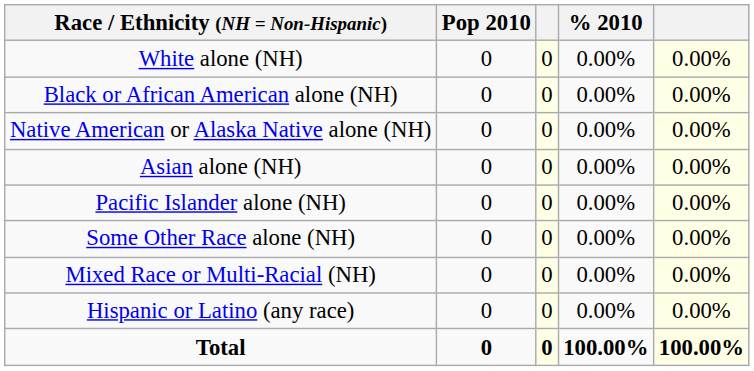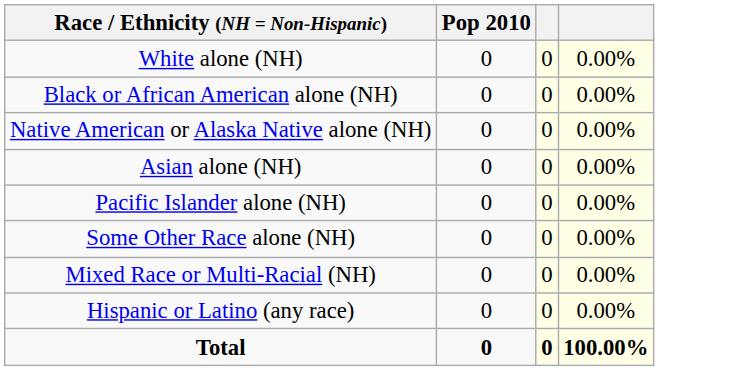- column: (606, 22)
